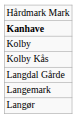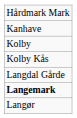(25, 28) bold -> (24, 28) normal
(29, 90) normal -> (31, 90) bold
